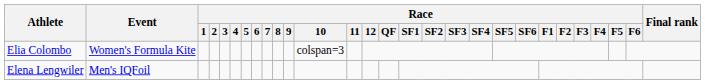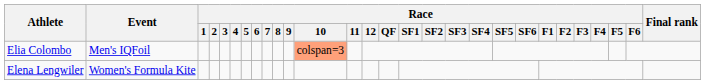(142, 51) Women's Formula Kite -> (120, 51) Men's IQFoil
(320, 51) no background -> (320, 51) lightsalmon background
(120, 70) Men's IQFoil -> (142, 70) Women's Formula Kite
